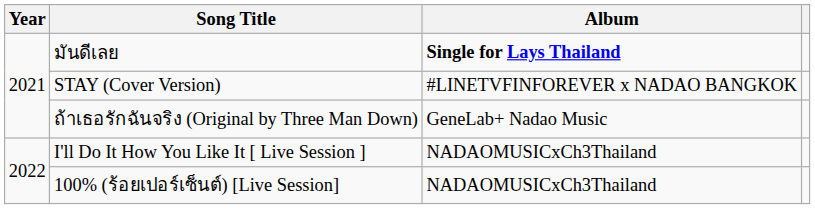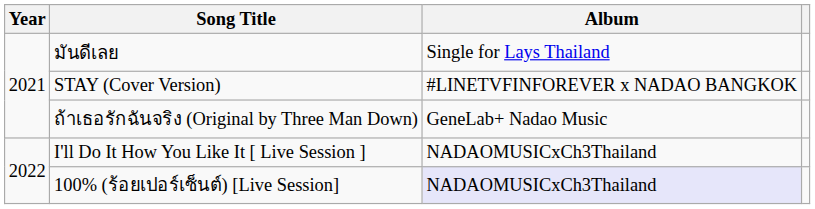(524, 52) bold -> (518, 52) normal
(541, 185) no background -> (541, 185) lavender background
